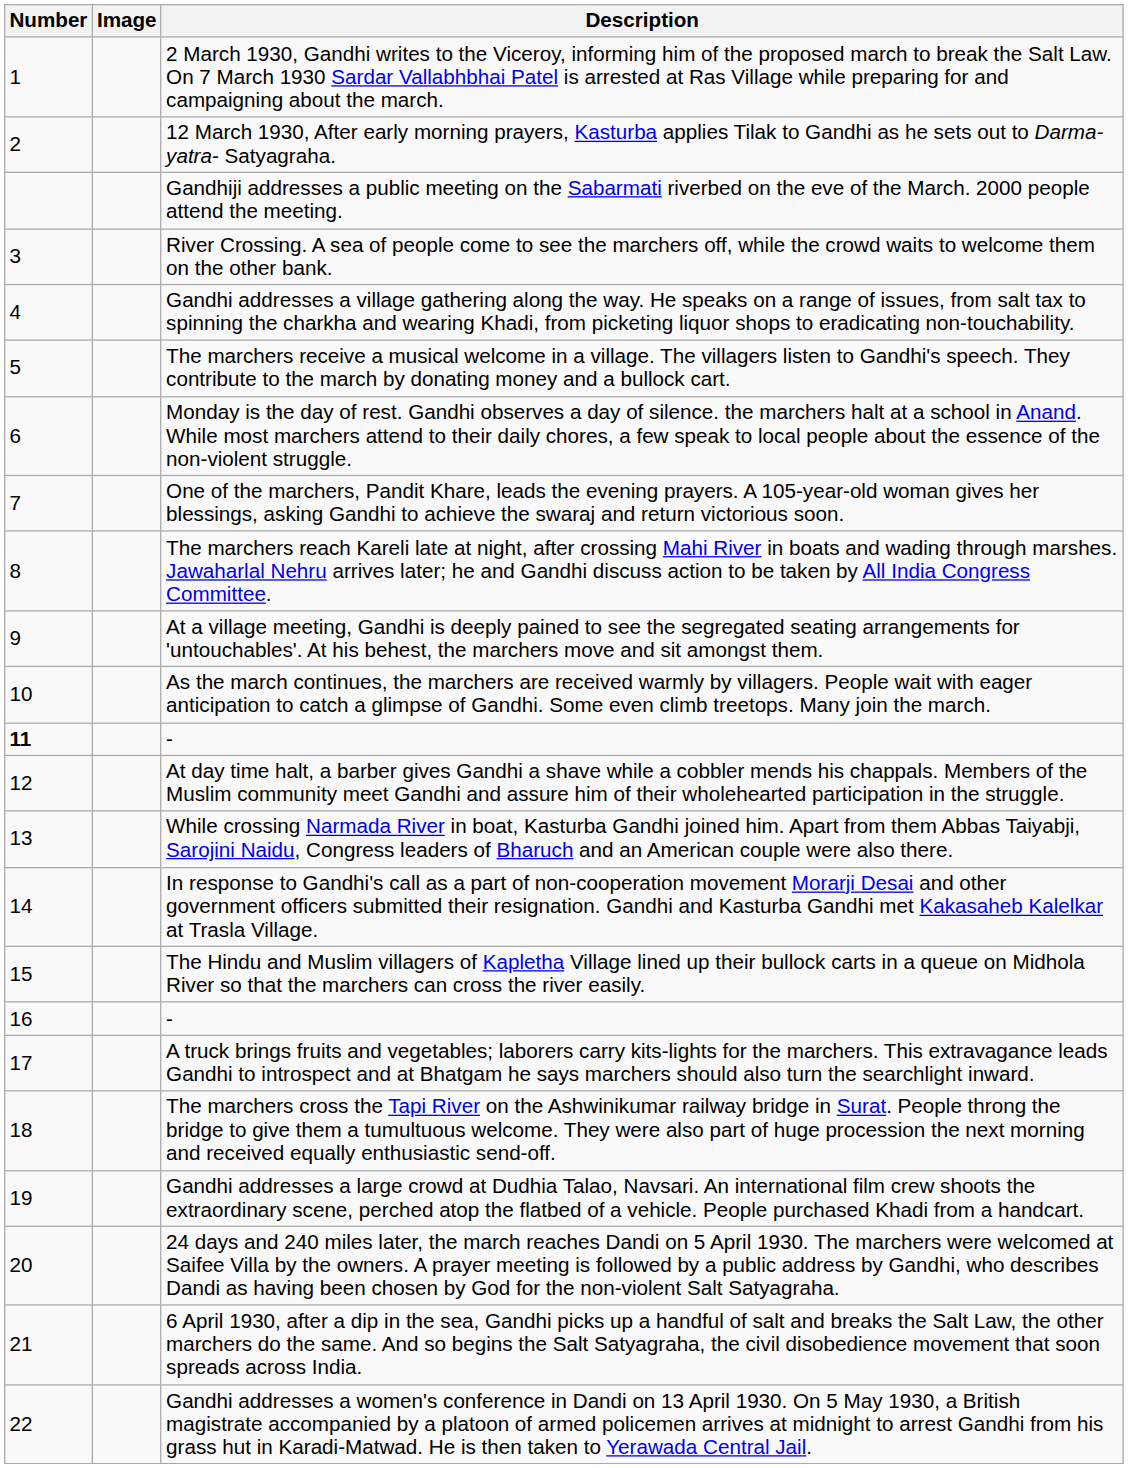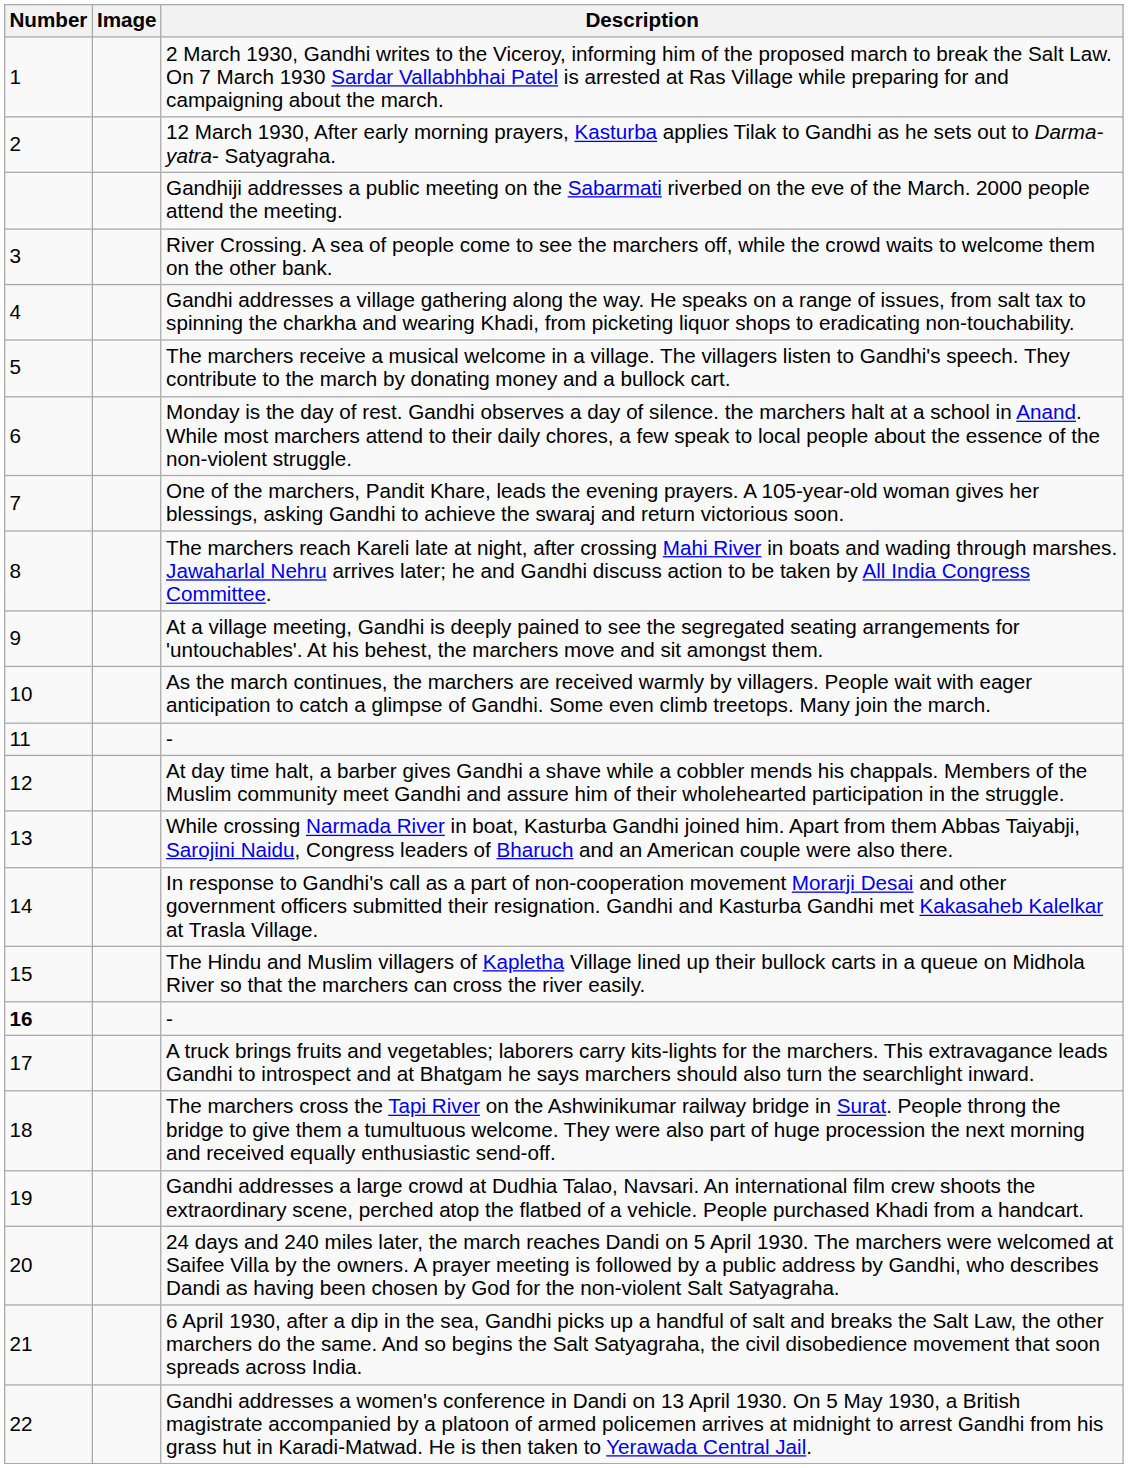(20, 738) bold -> (20, 738) normal
(21, 1018) normal -> (21, 1018) bold
